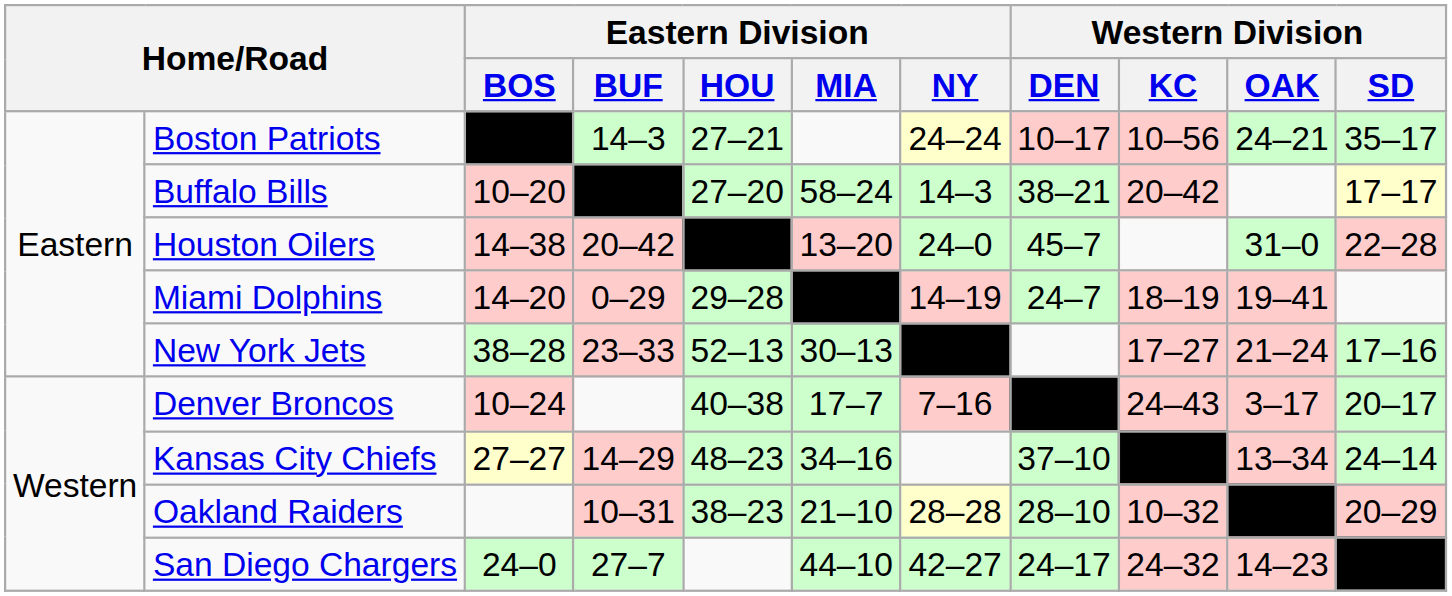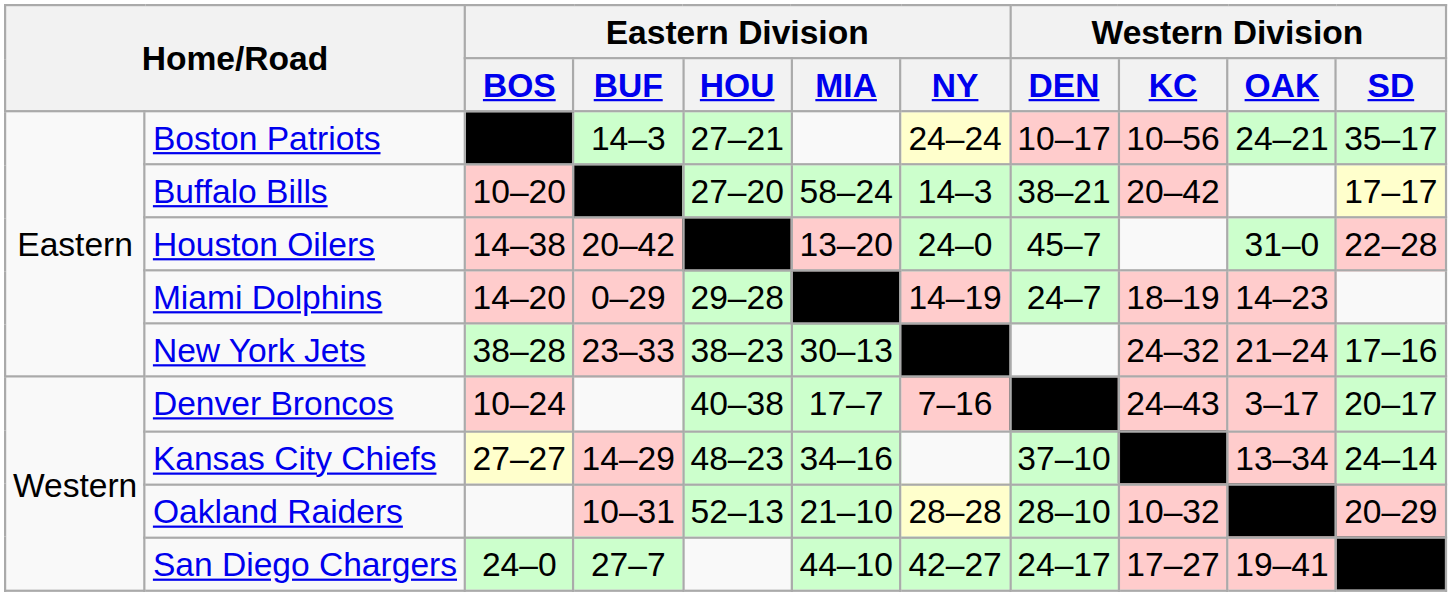(1282, 298) 19–41 -> (1282, 298) 14–23
(737, 351) 52–13 -> (737, 351) 38–23
(1173, 351) 17–27 -> (1173, 351) 24–32
(737, 510) 38–23 -> (737, 510) 52–13
(1173, 564) 24–32 -> (1173, 564) 17–27
(1282, 564) 14–23 -> (1282, 564) 19–41
